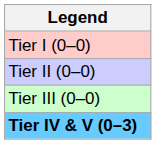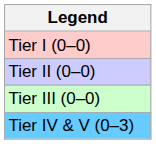(73, 125) bold -> (71, 125) normal
